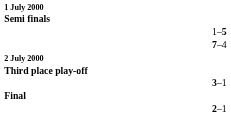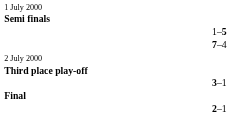(24, 6) bold -> (23, 7) normal
(24, 57) bold -> (23, 58) normal
